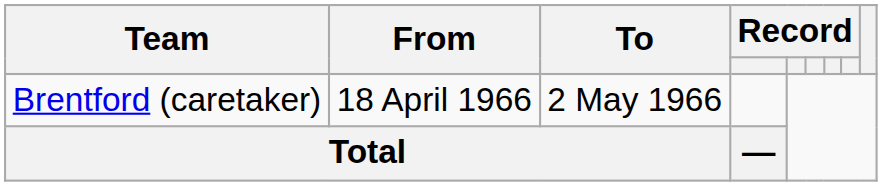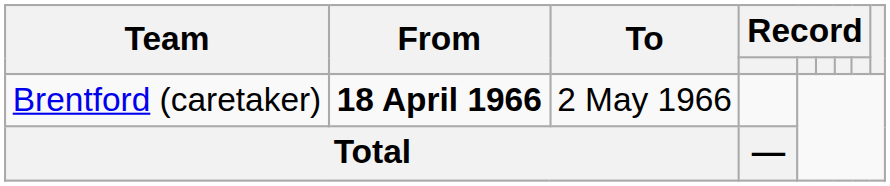(434, 99) normal -> (439, 99) bold
